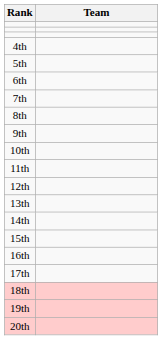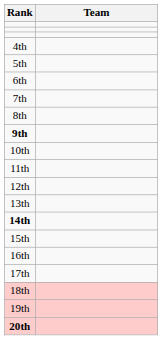(20, 133) normal -> (20, 133) bold
(20, 221) normal -> (20, 221) bold
(20, 326) normal -> (20, 326) bold
